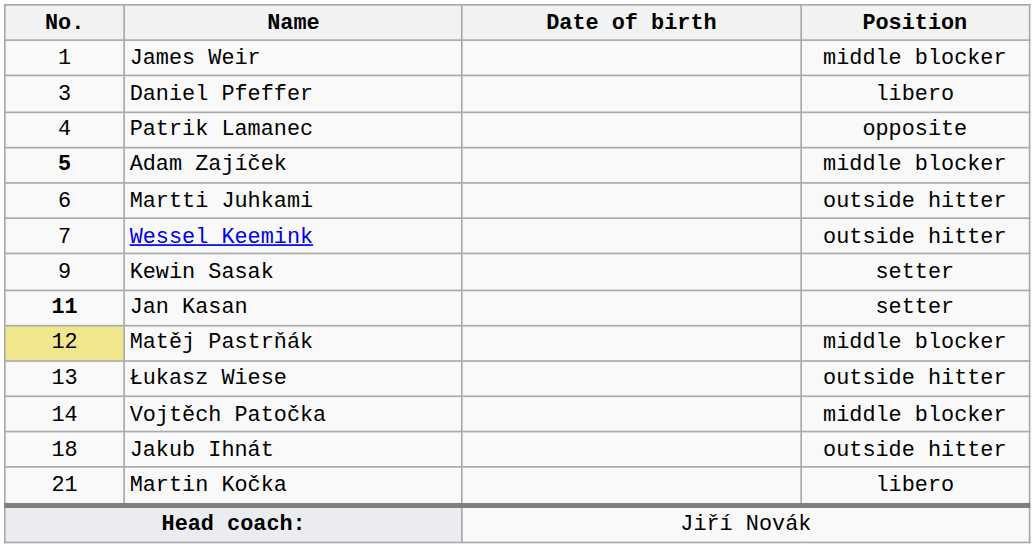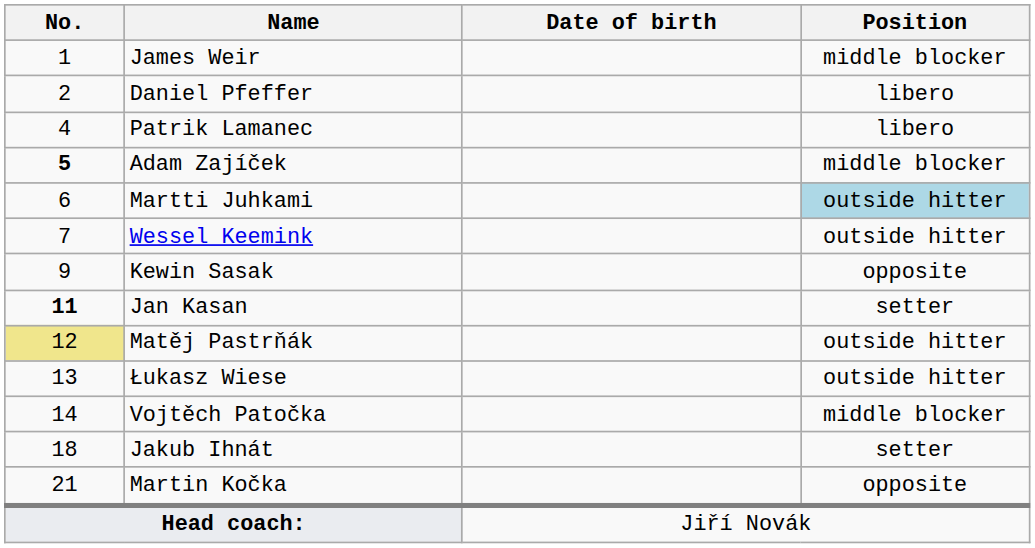(65, 94) 3 -> (65, 94) 2
(915, 129) opposite -> (915, 129) libero
(915, 201) no background -> (915, 201) lightblue background
(915, 272) setter -> (915, 272) opposite
(915, 343) middle blocker -> (915, 343) outside hitter
(915, 450) outside hitter -> (915, 450) setter
(915, 485) libero -> (915, 485) opposite
